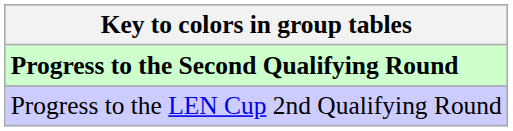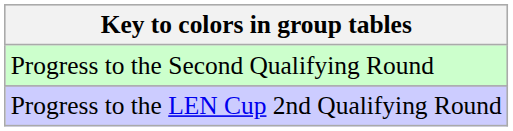(235, 65) bold -> (222, 65) normal
